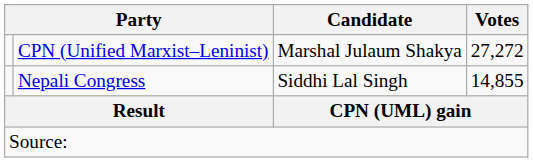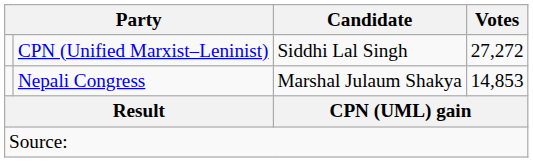(370, 50) Marshal Julaum Shakya -> (342, 50) Siddhi Lal Singh
(342, 80) Siddhi Lal Singh -> (370, 80) Marshal Julaum Shakya
(497, 80) 14,855 -> (497, 80) 14,853
